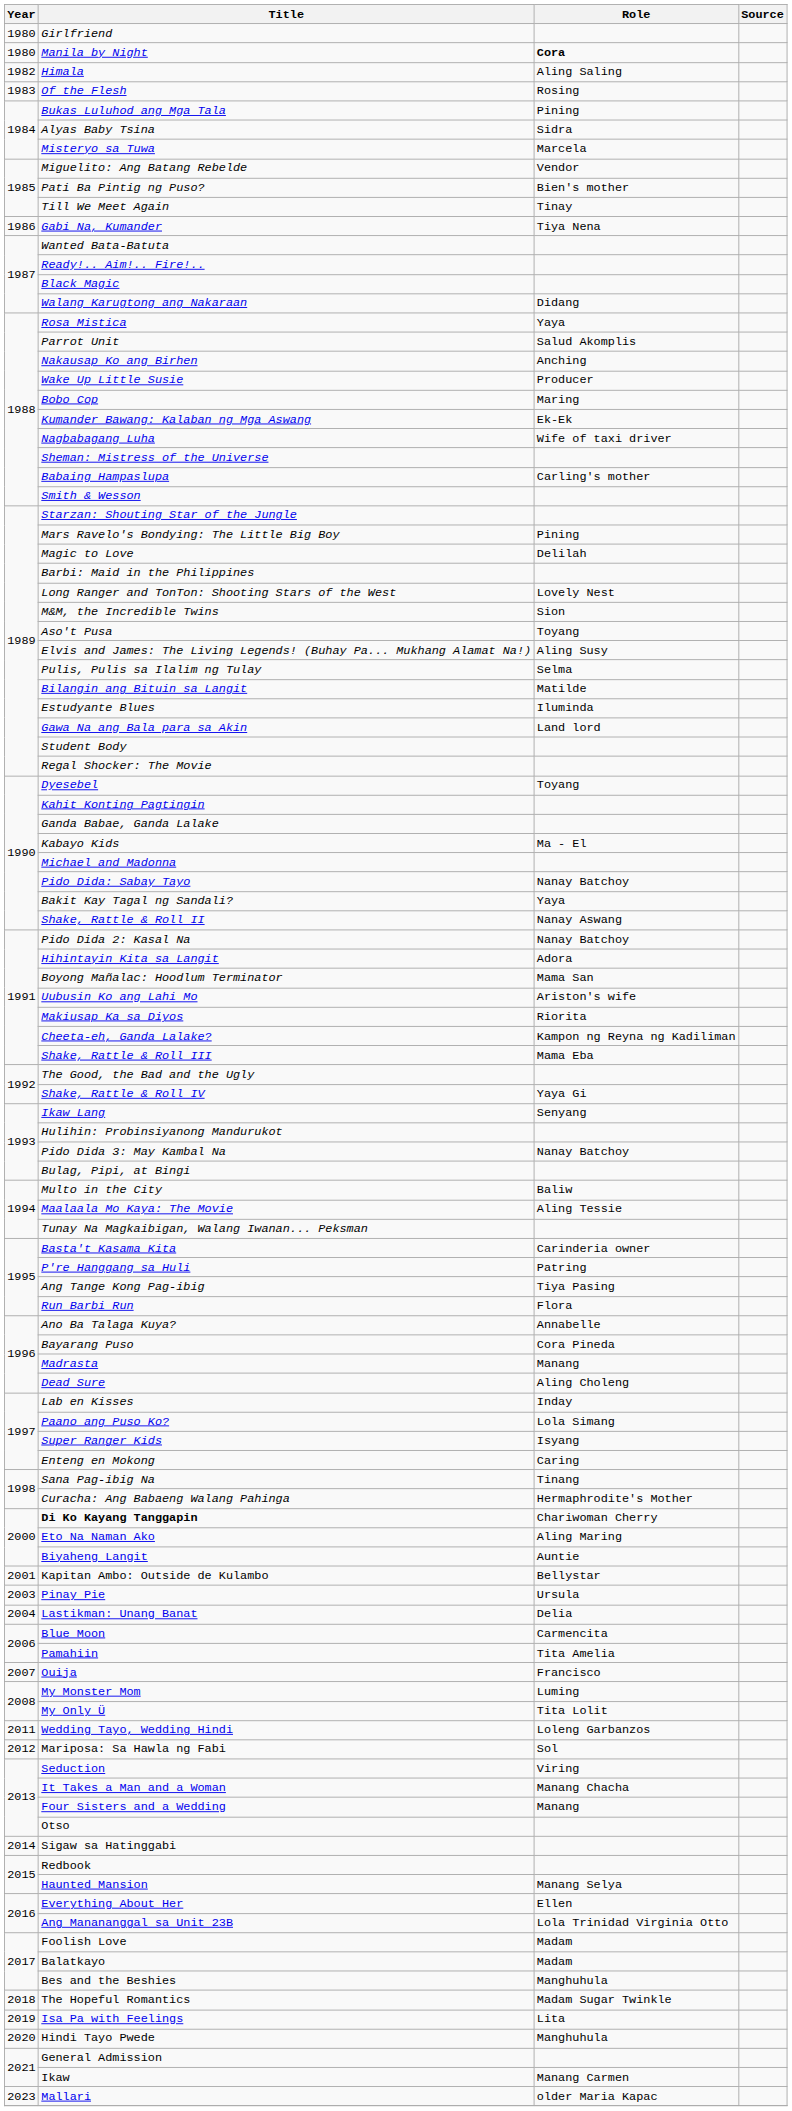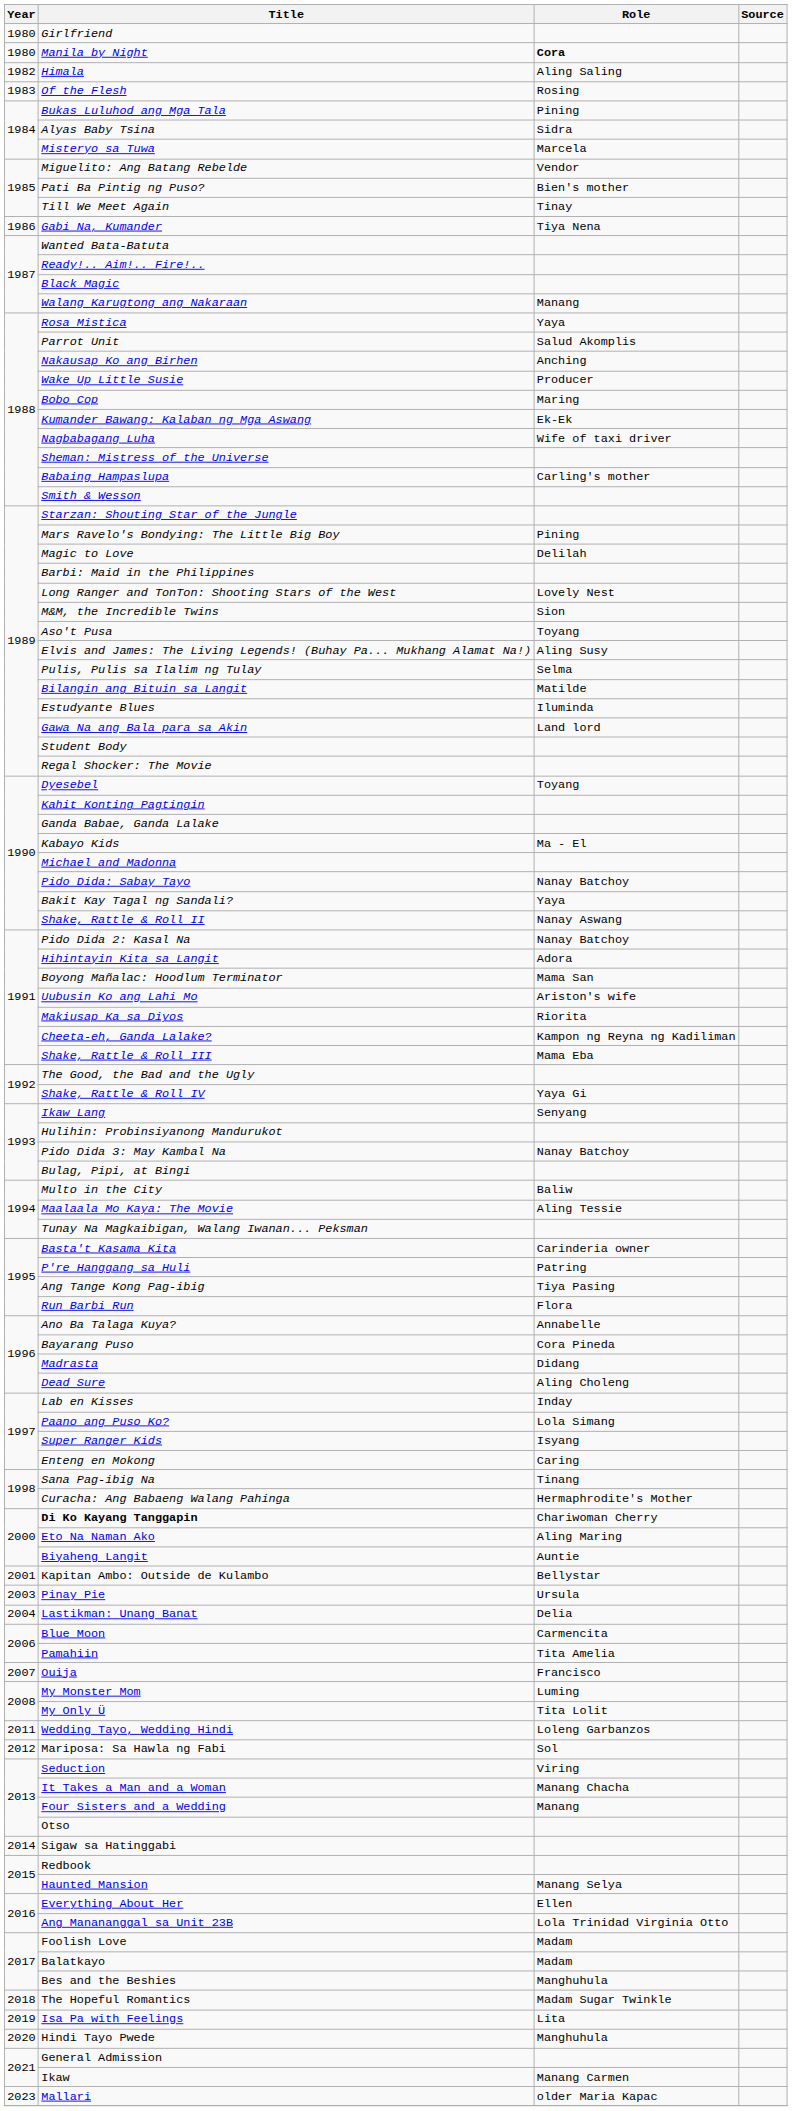(558, 303) Didang -> (558, 303) Manang
(558, 1364) Manang -> (558, 1364) Didang
